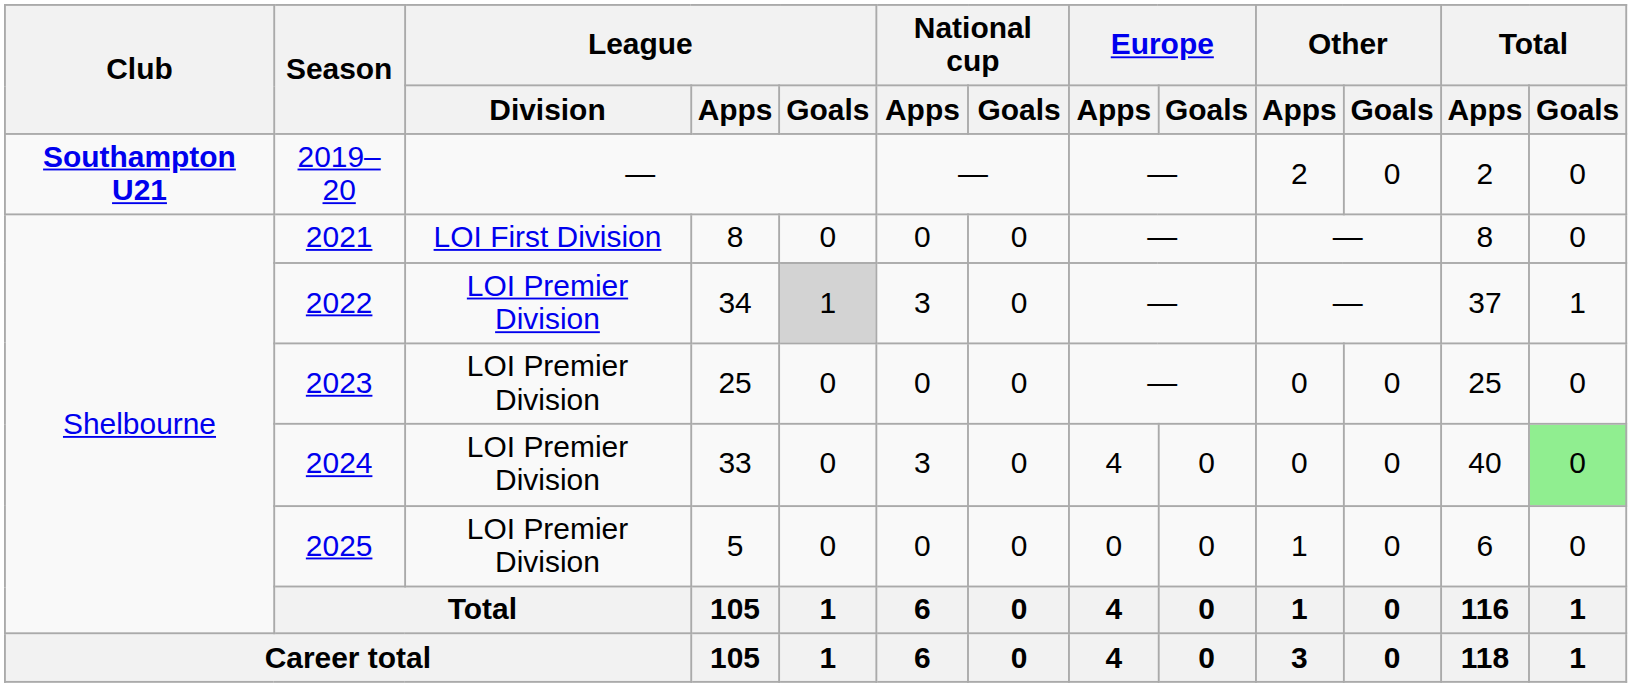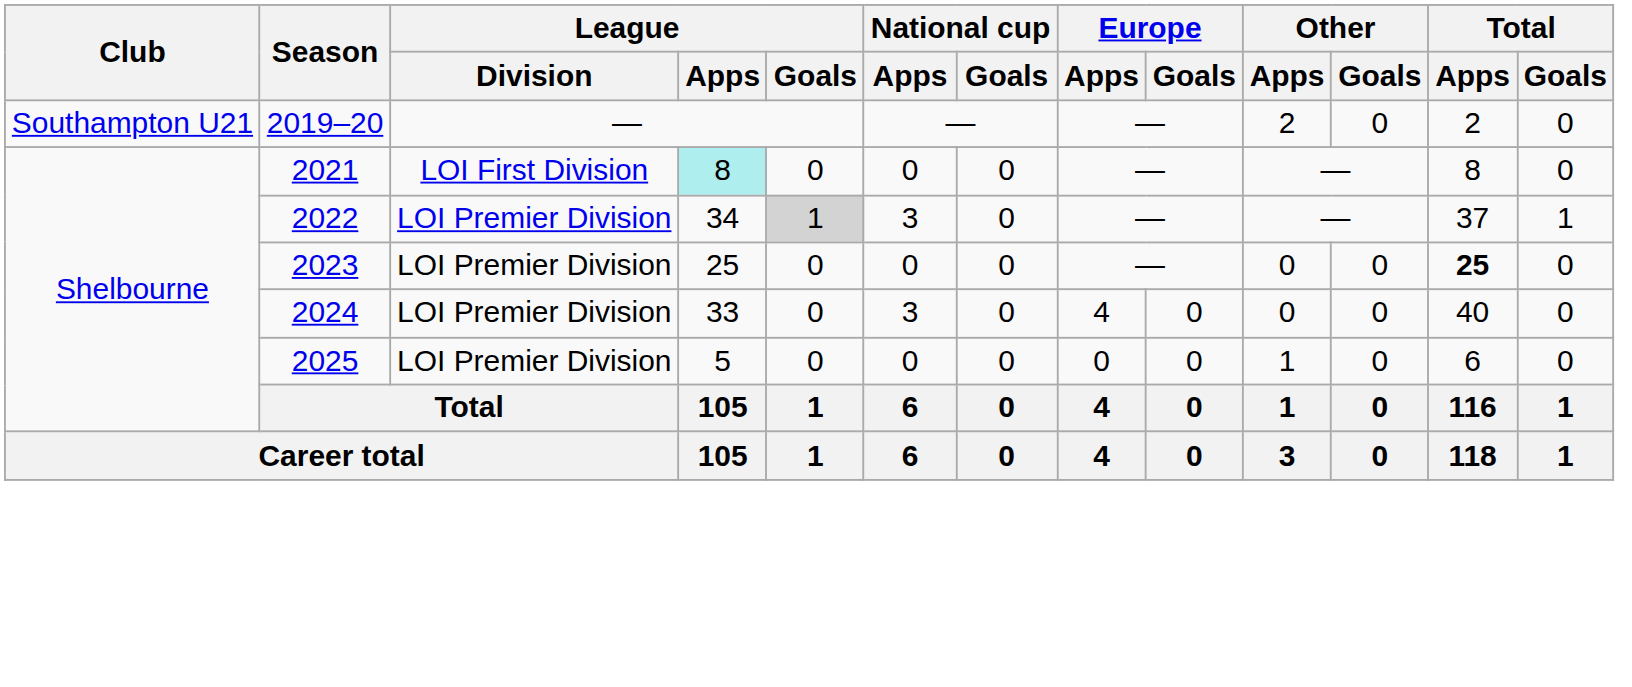(139, 173) bold -> (132, 123) normal
(735, 237) no background -> (723, 170) paleturquoise background
(1485, 383) normal -> (1473, 265) bold
(1578, 464) lightgreen background -> (1565, 312) no background
